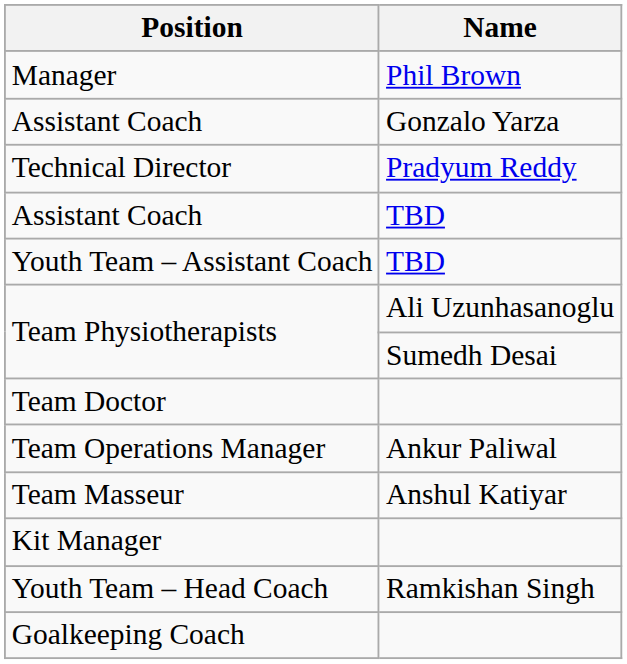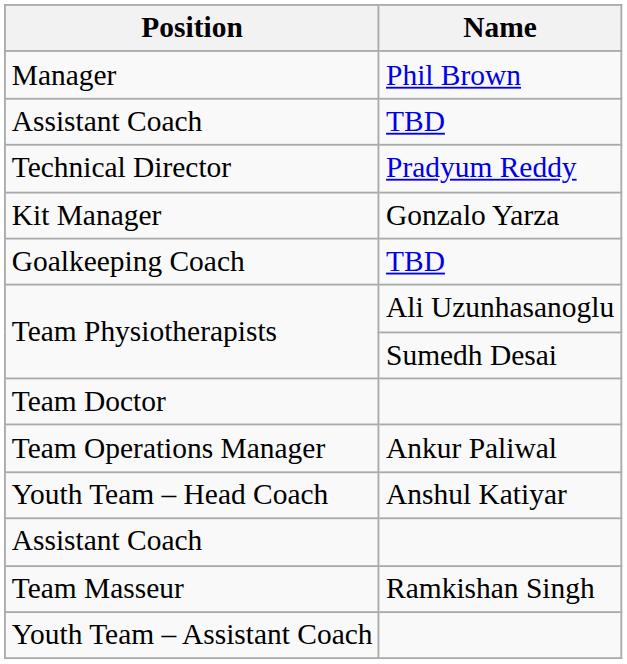(473, 121) Gonzalo Yarza -> (415, 121) TBD
(107, 214) Assistant Coach -> (87, 214) Kit Manager
(415, 214) TBD -> (473, 214) Gonzalo Yarza
(192, 261) Youth Team – Assistant Coach -> (128, 261) Goalkeeping Coach
(98, 494) Team Masseur -> (170, 494) Youth Team – Head Coach
(87, 541) Kit Manager -> (107, 541) Assistant Coach
(170, 588) Youth Team – Head Coach -> (98, 588) Team Masseur
(128, 634) Goalkeeping Coach -> (192, 634) Youth Team – Assistant Coach
